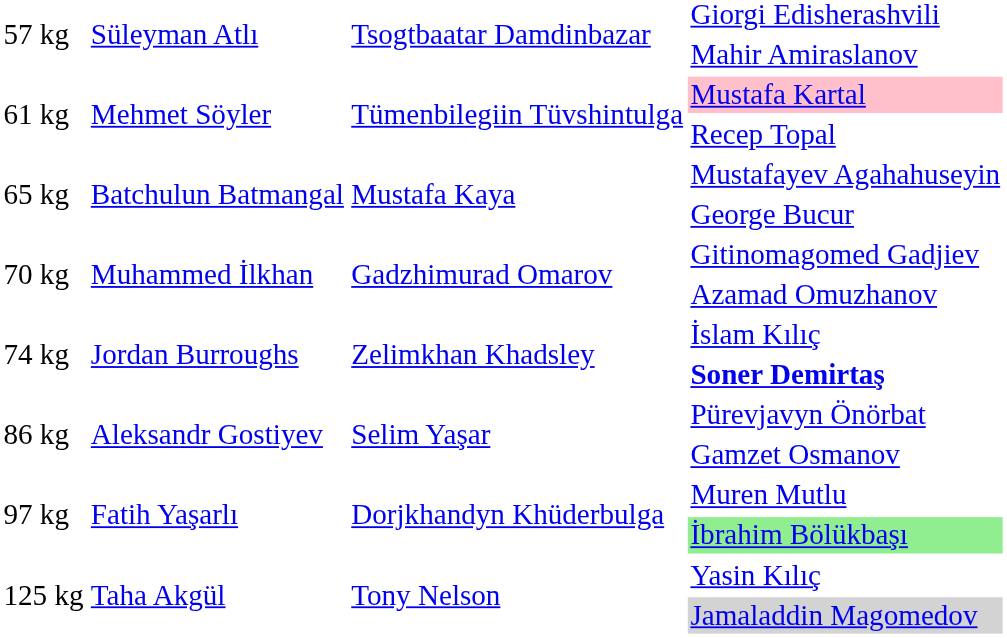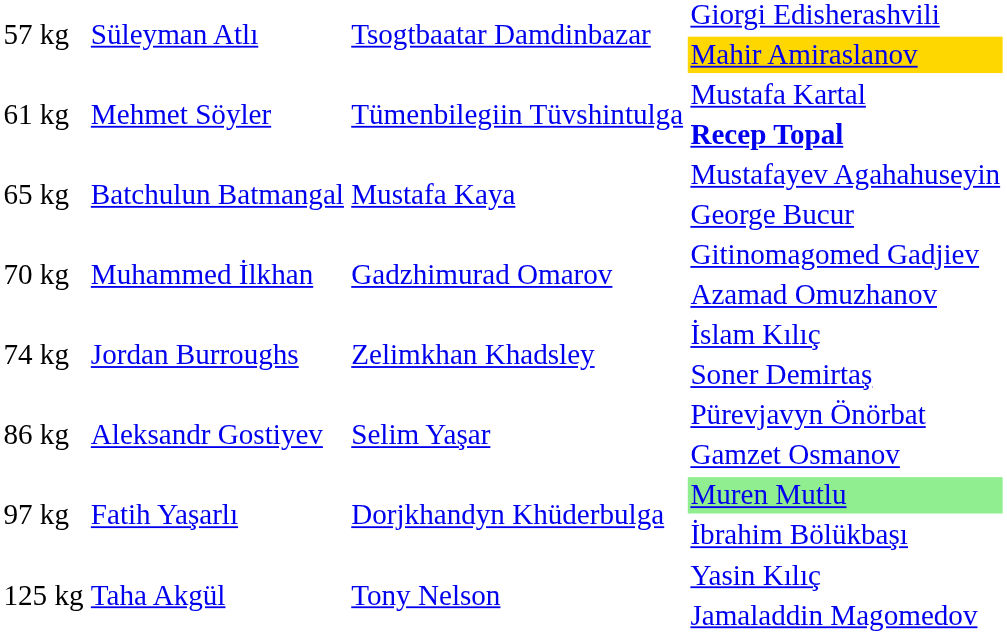(804, 54) no background -> (804, 54) gold background
(778, 94) pink background -> (778, 94) no background
(763, 134) normal -> (767, 134) bold
(788, 374) bold -> (781, 374) normal
(768, 494) no background -> (768, 494) lightgreen background
(799, 534) lightgreen background -> (799, 534) no background
(834, 615) lightgrey background -> (834, 615) no background
